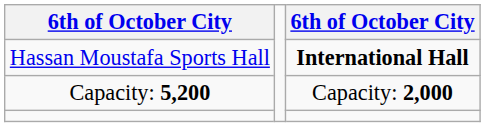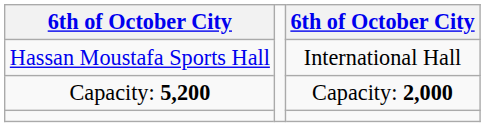(383, 57) bold -> (383, 57) normal
